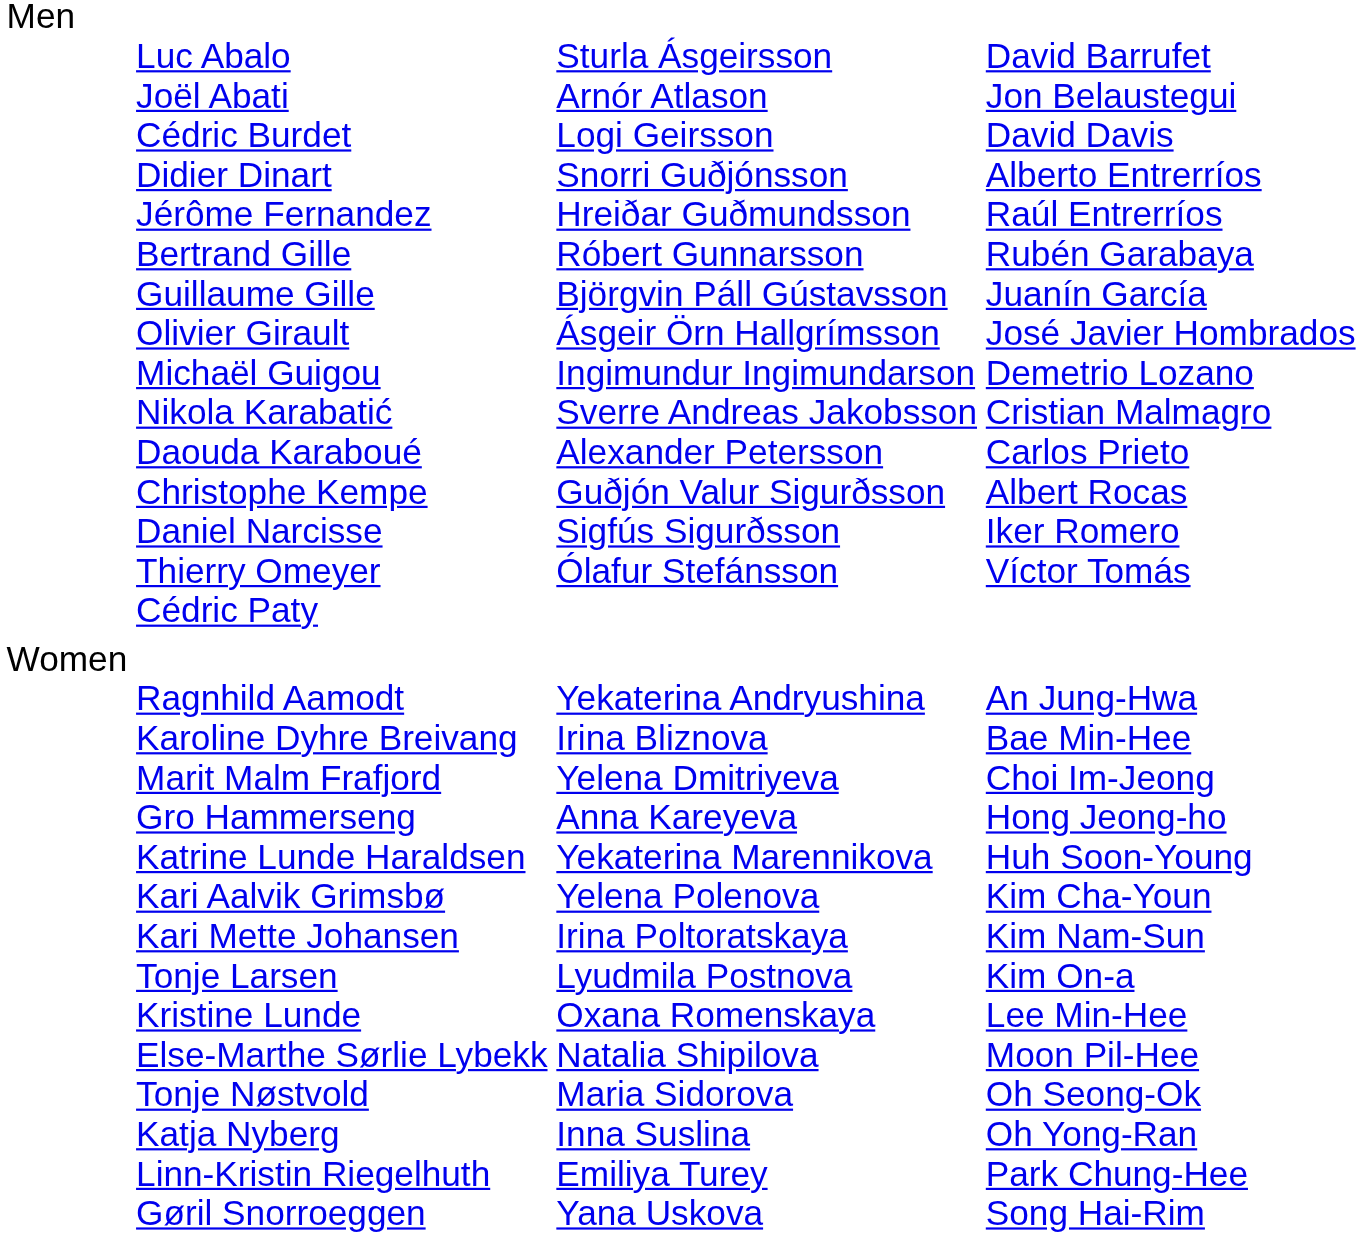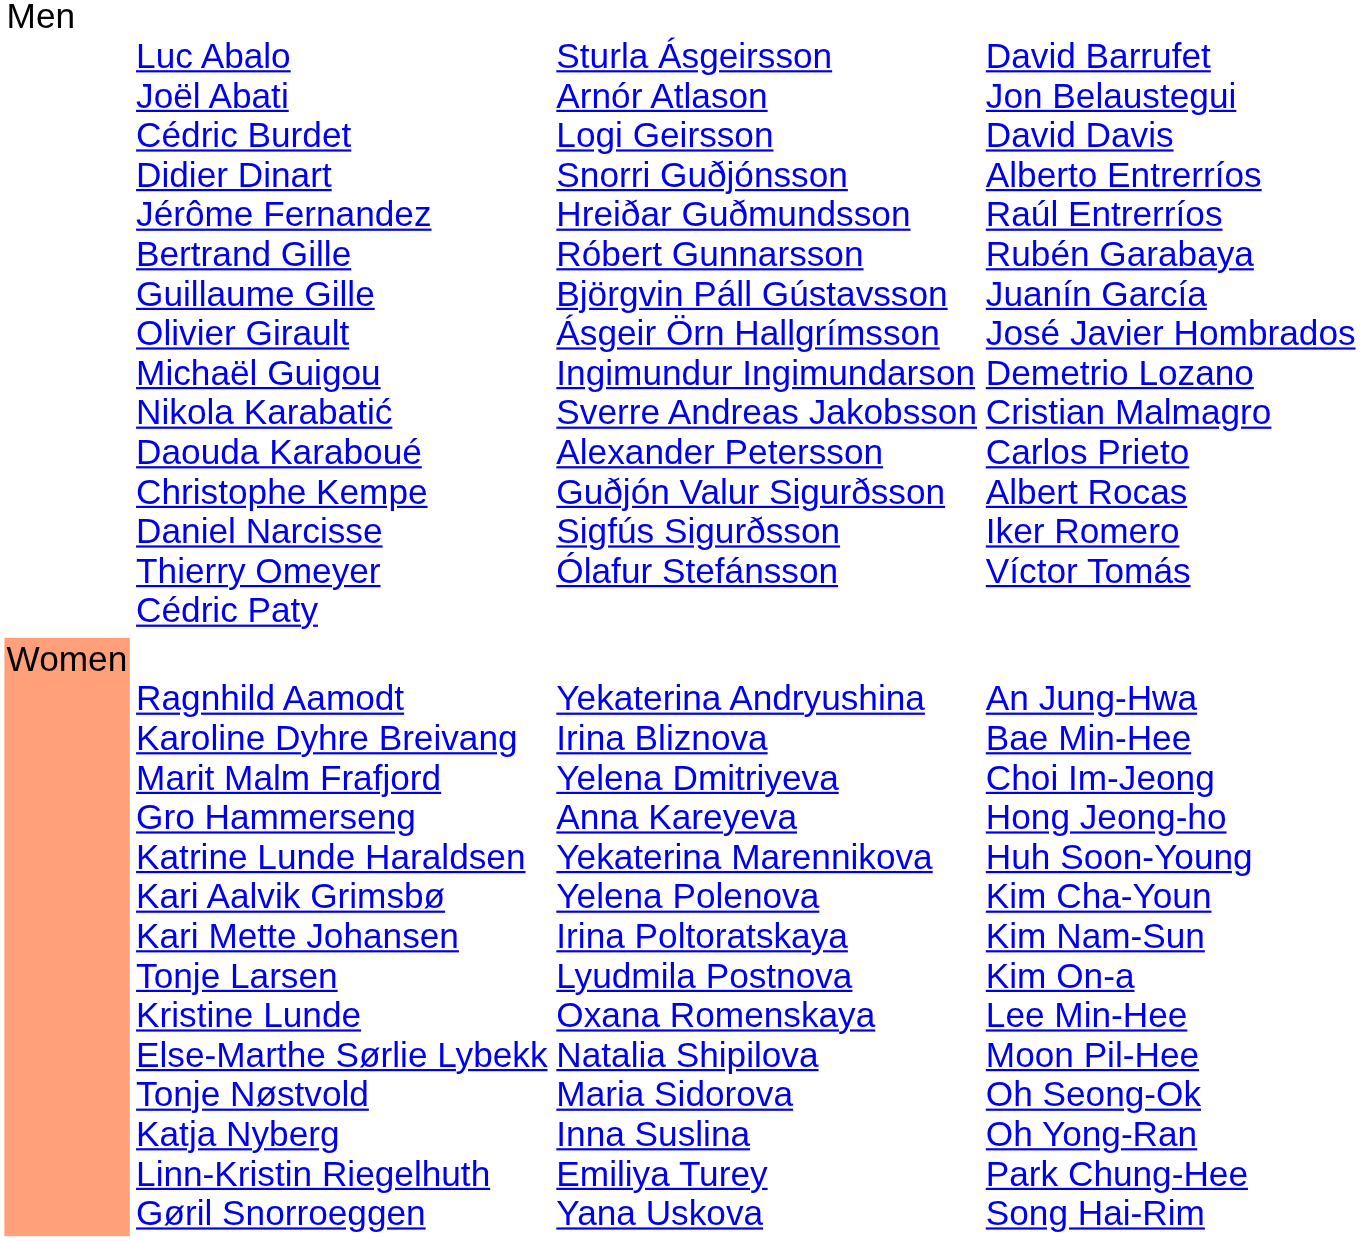(67, 659) no background -> (67, 659) lightsalmon background
